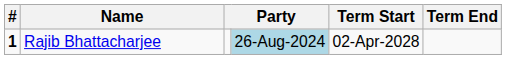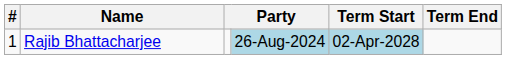(12, 41) bold -> (12, 41) normal
(376, 41) no background -> (376, 41) lightblue background
